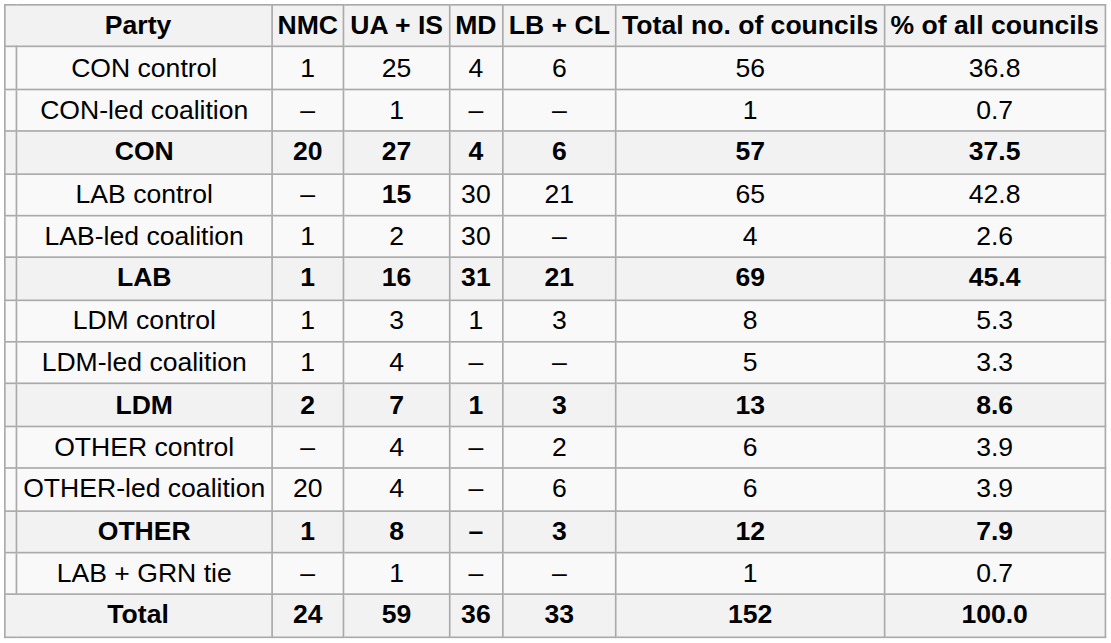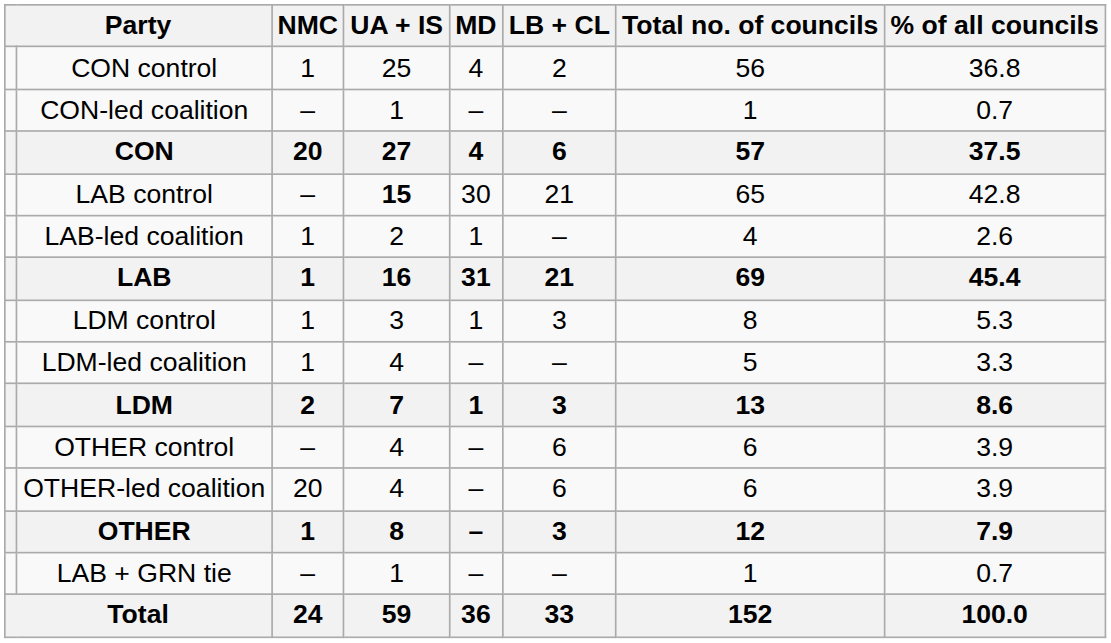(559, 67) 6 -> (559, 67) 2
(476, 236) 30 -> (476, 236) 1
(559, 446) 2 -> (559, 446) 6
